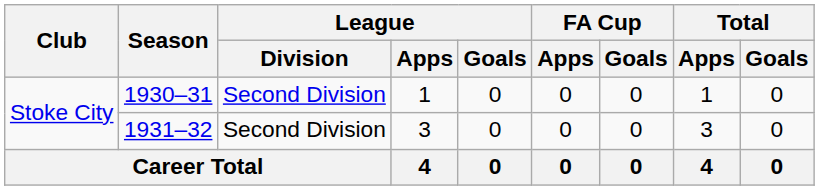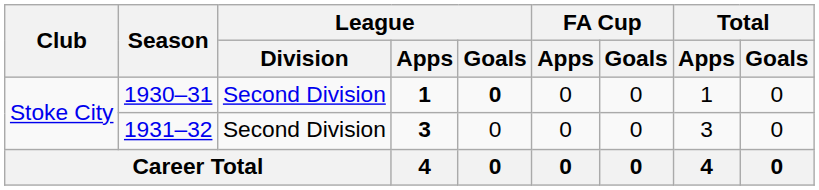(425, 94) normal -> (425, 94) bold
(495, 94) normal -> (495, 94) bold
(425, 130) normal -> (425, 130) bold
